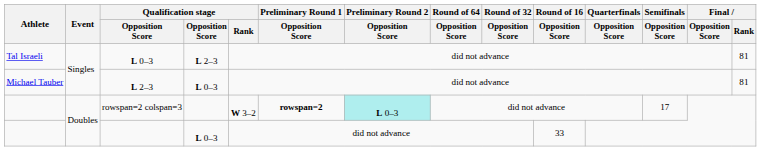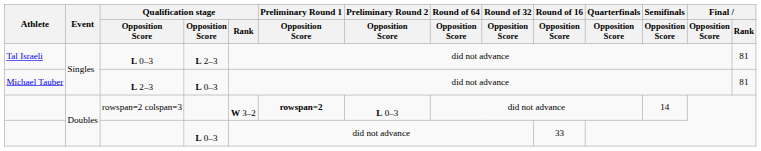(387, 113) paleturquoise background -> (387, 113) no background
(665, 108) 17 -> (665, 108) 14
